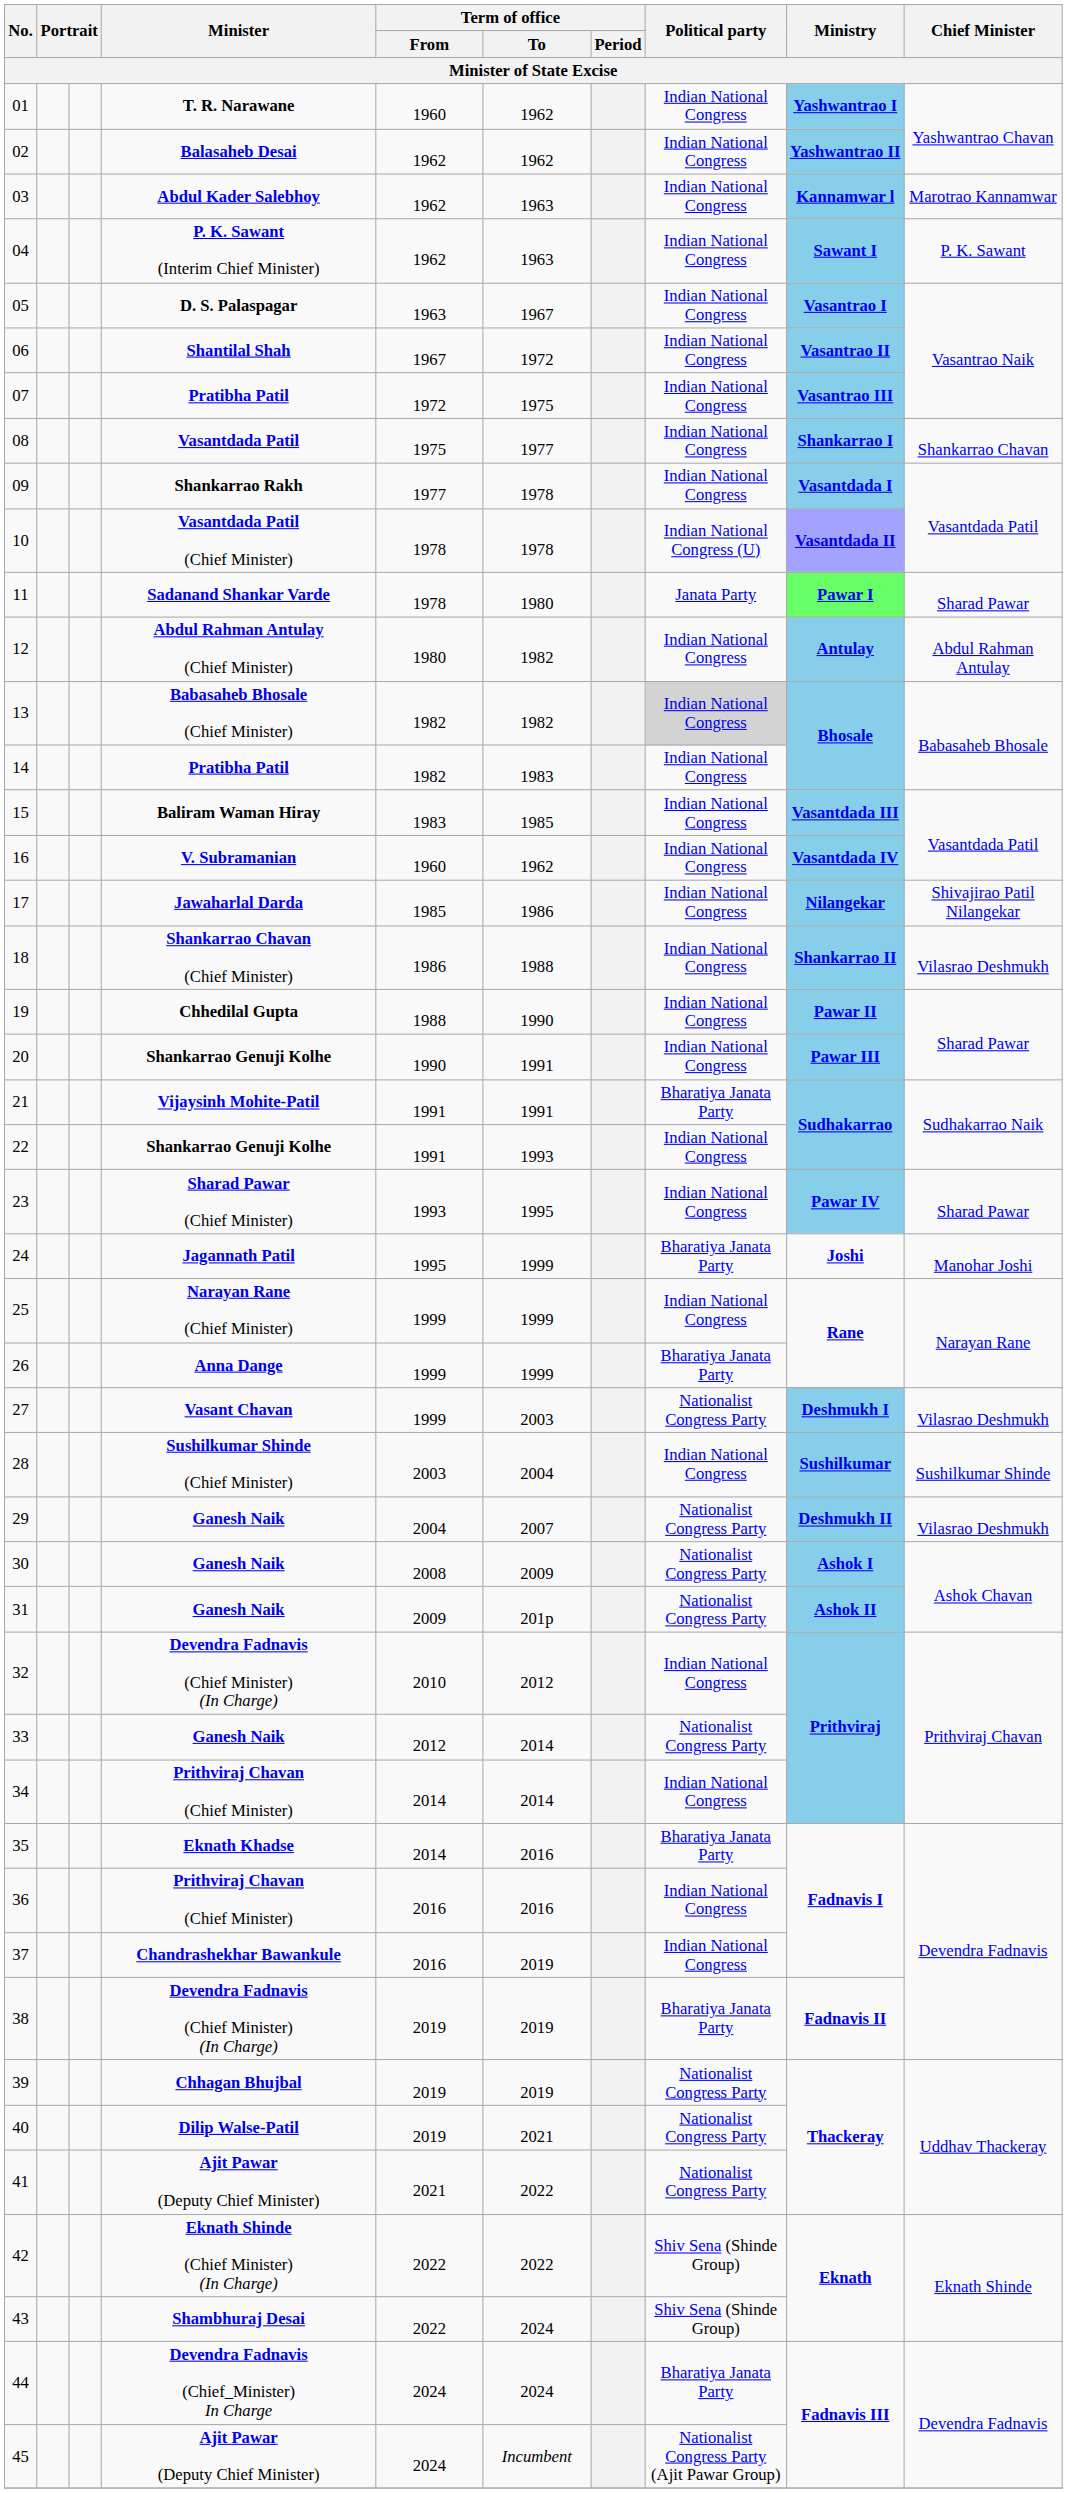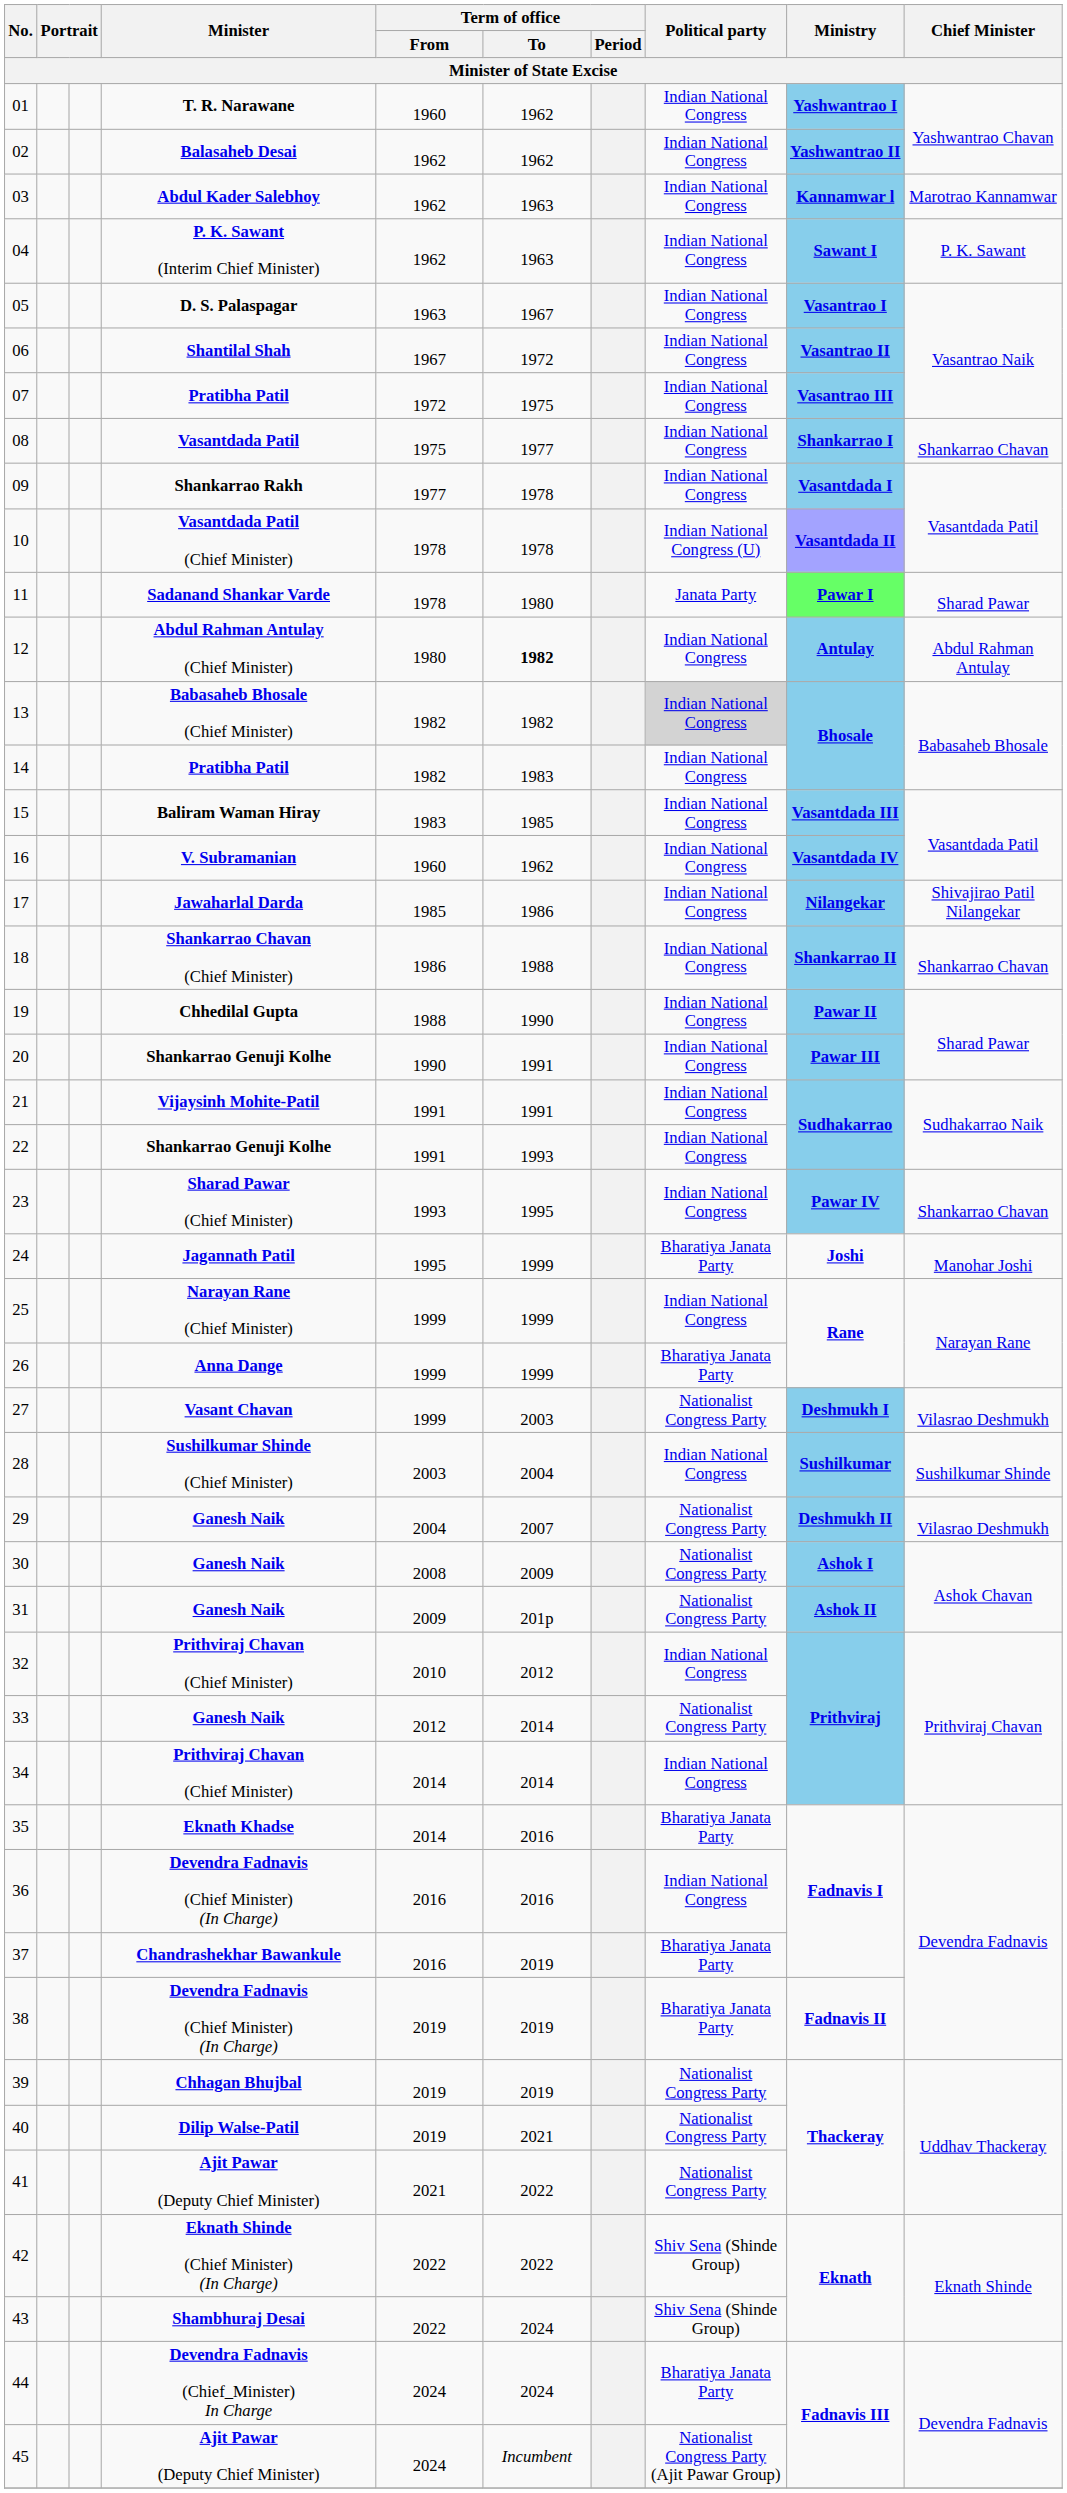(537, 658) normal -> (537, 658) bold
(983, 966) Vilasrao Deshmukh -> (983, 966) Shankarrao Chavan
(716, 1102) Bharatiya Janata Party -> (716, 1102) Indian National Congress
(983, 1210) Sharad Pawar -> (983, 1210) Shankarrao Chavan
(239, 1673) Devendra Fadnavis (Chief Minister) (In Charge) -> (239, 1663) Prithviraj Chavan (Chief Minister)
(239, 1900) Prithviraj Chavan (Chief Minister) -> (239, 1890) Devendra Fadnavis (Chief Minister) (In Charge)
(716, 1954) Indian National Congress -> (716, 1954) Bharatiya Janata Party
